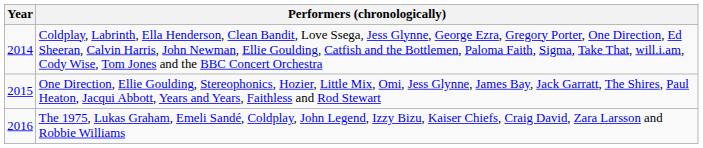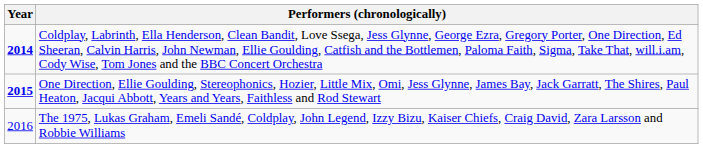(20, 49) normal -> (20, 49) bold
(20, 91) normal -> (20, 91) bold
